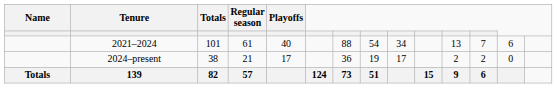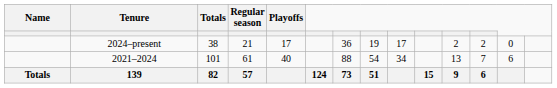rows swapped: (134, 43) <-> (134, 59)
